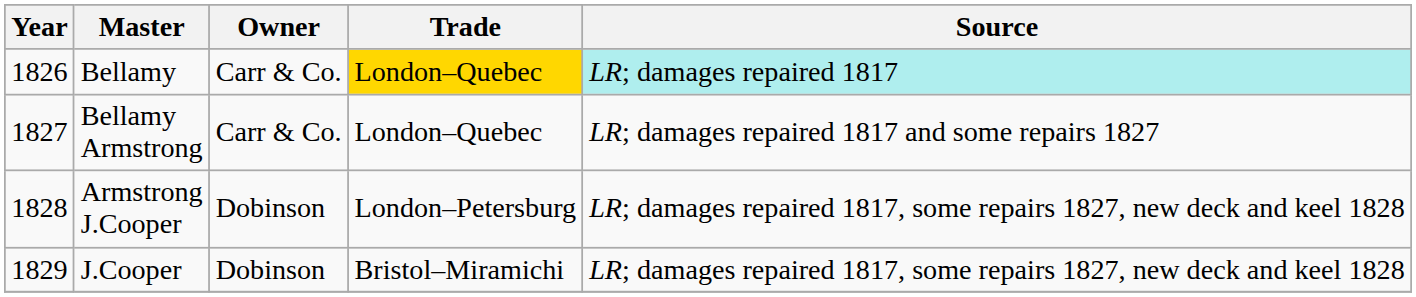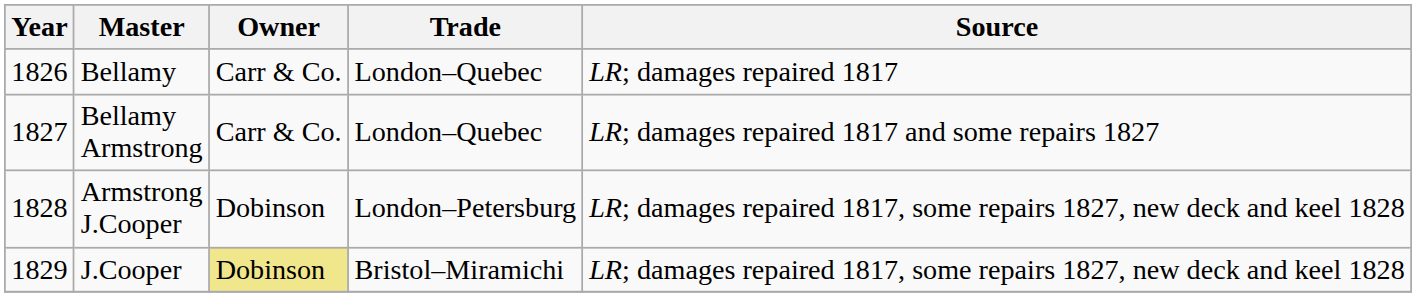(448, 71) gold background -> (448, 71) no background
(744, 71) paleturquoise background -> (744, 71) no background
(270, 268) no background -> (270, 268) khaki background
